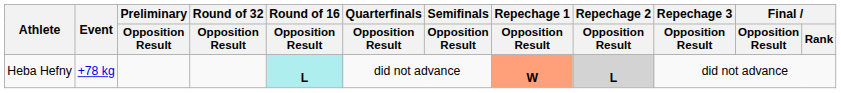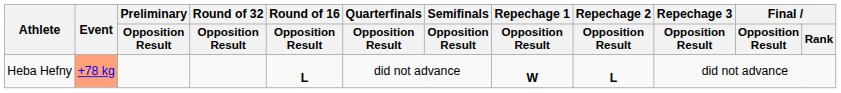(96, 72) no background -> (96, 72) lightsalmon background
(305, 78) paleturquoise background -> (305, 78) no background
(532, 78) lightsalmon background -> (532, 78) no background
(613, 78) lightgrey background -> (613, 78) no background
